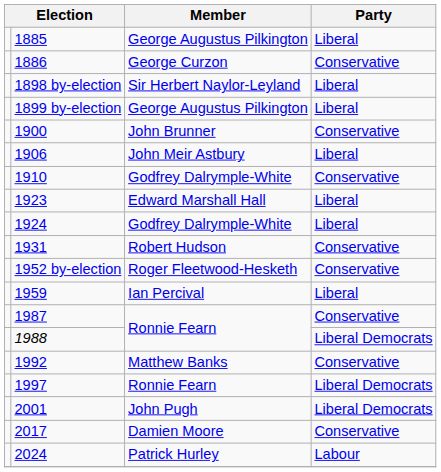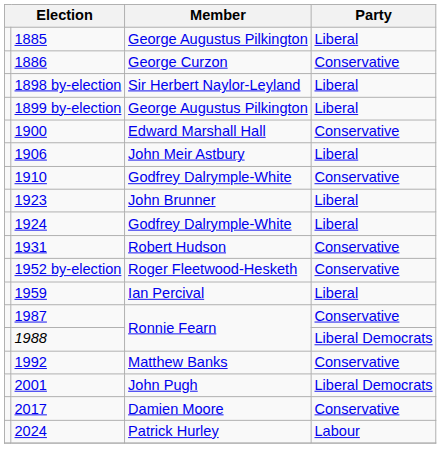(172, 131) John Brunner -> (197, 131) Edward Marshall Hall
(197, 200) Edward Marshall Hall -> (172, 200) John Brunner
- row: (31, 385)
